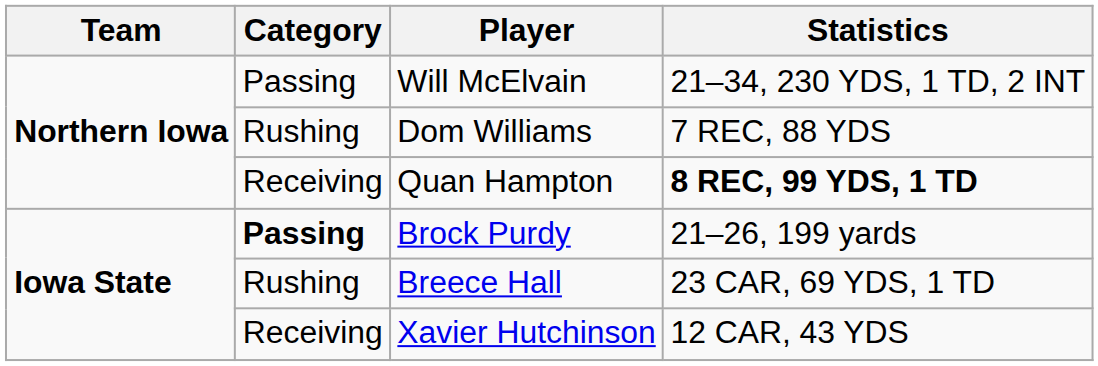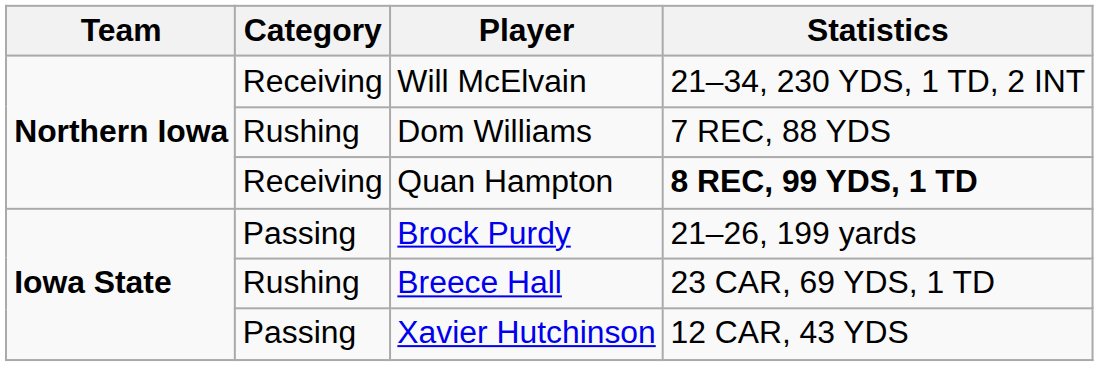(299, 81) Passing -> (313, 81) Receiving
(304, 232) bold -> (299, 232) normal
(313, 333) Receiving -> (299, 333) Passing
